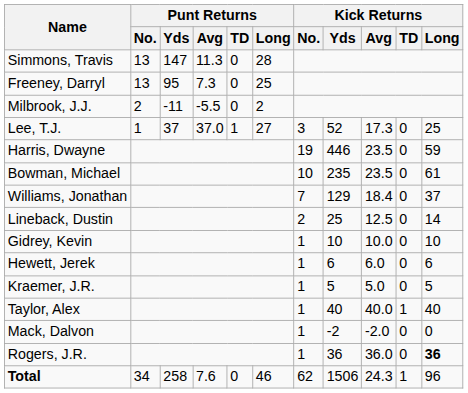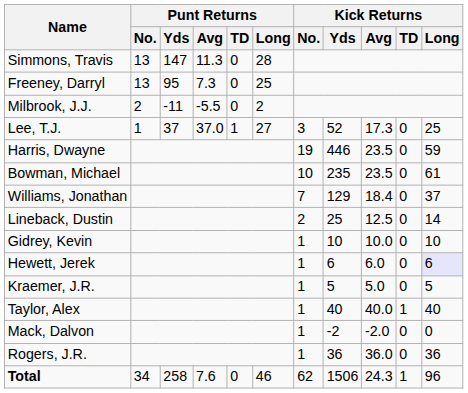(429, 264) no background -> (429, 264) lavender background
(433, 354) bold -> (433, 354) normal
